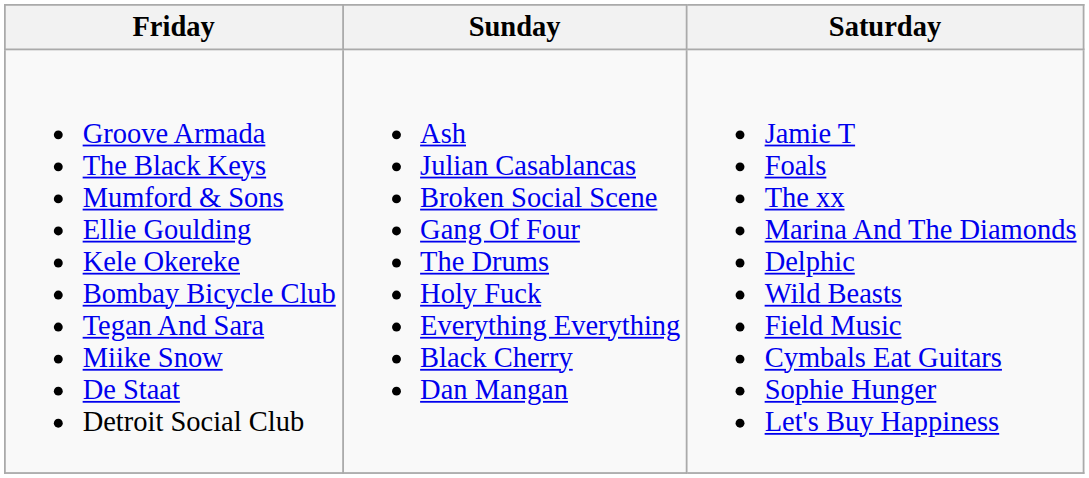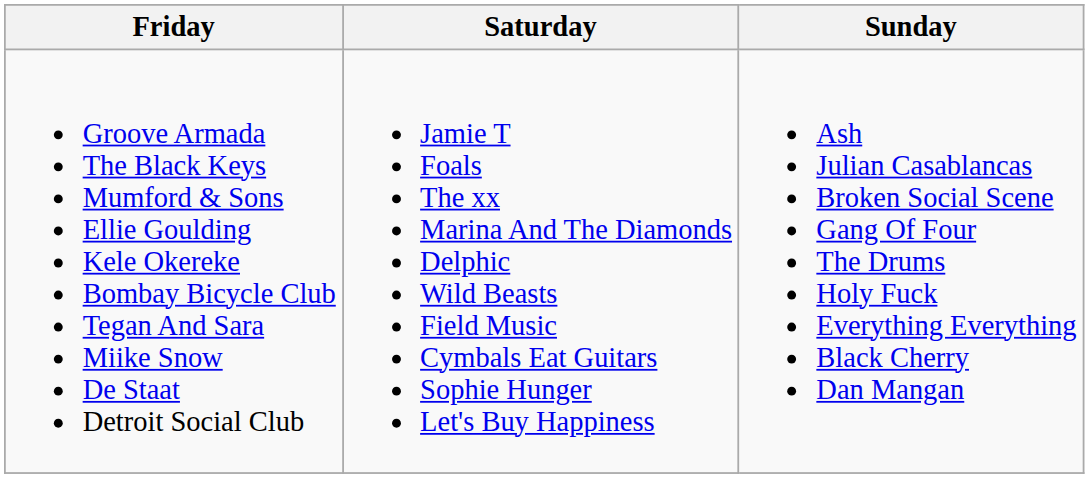columns swapped: (885, 27) <-> (515, 27)
